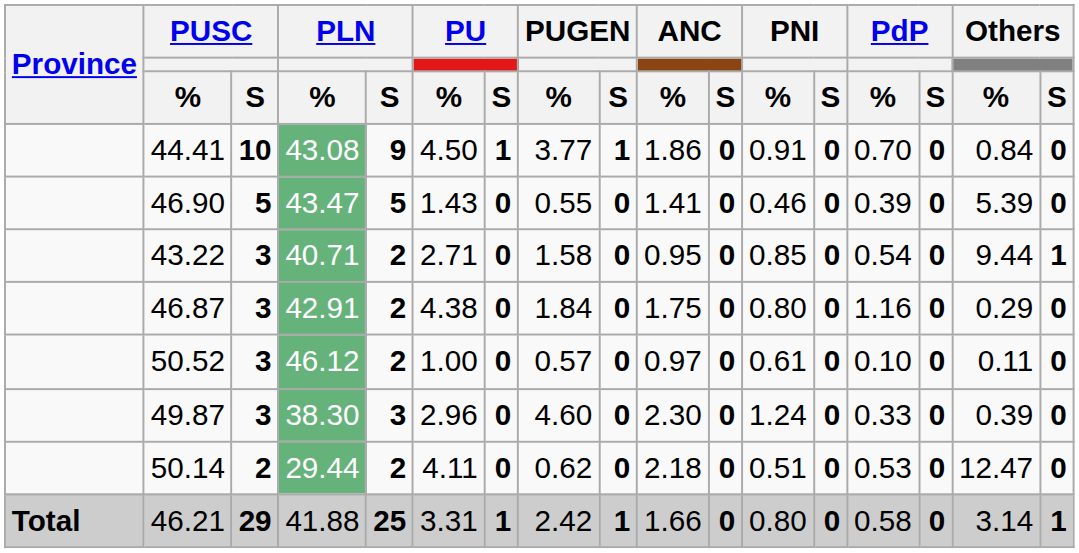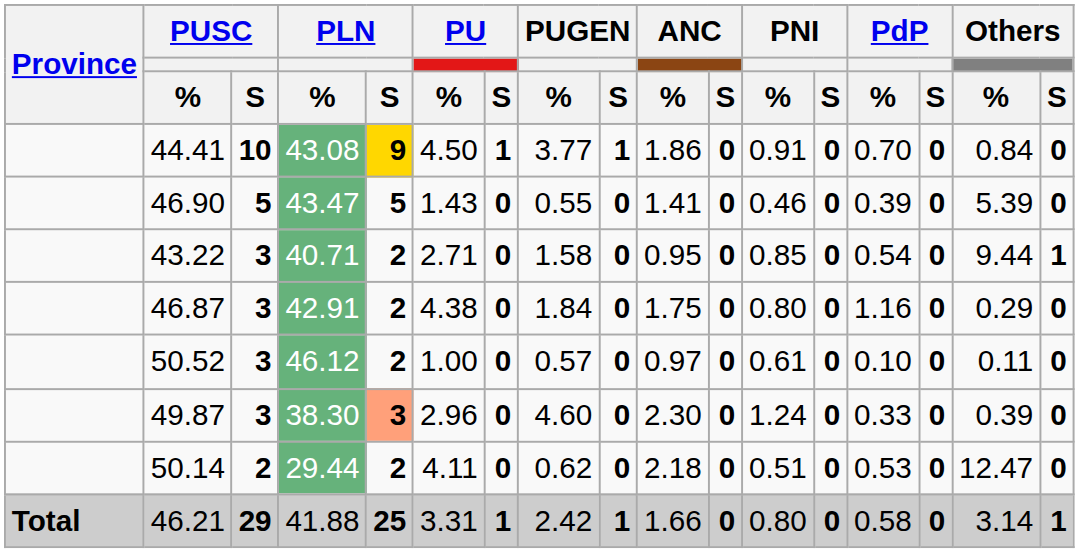(398, 150) no background -> (398, 150) gold background
(398, 414) no background -> (398, 414) lightsalmon background
